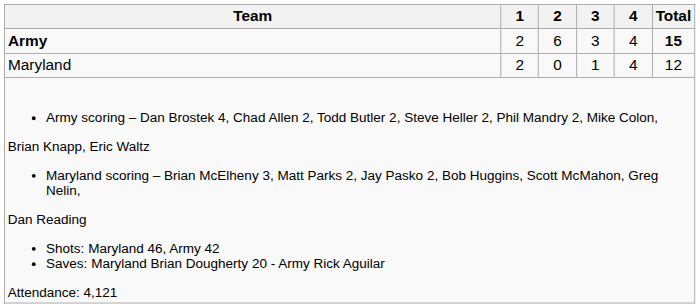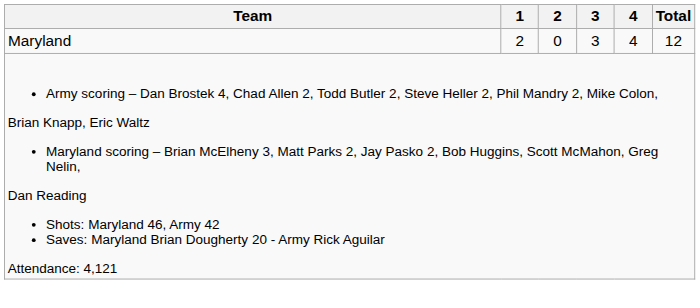- row: (28, 41)
(595, 65) 1 -> (595, 41) 3
